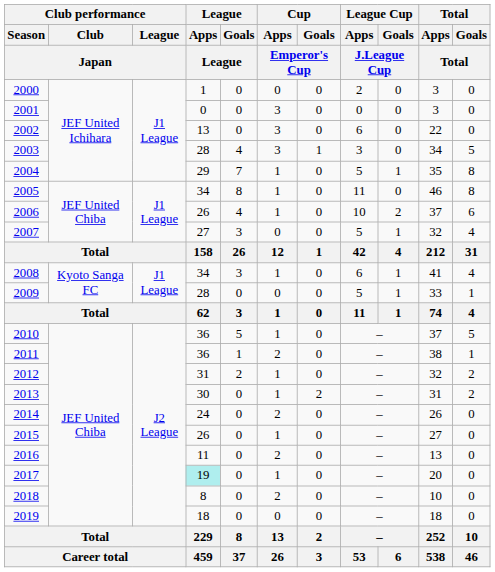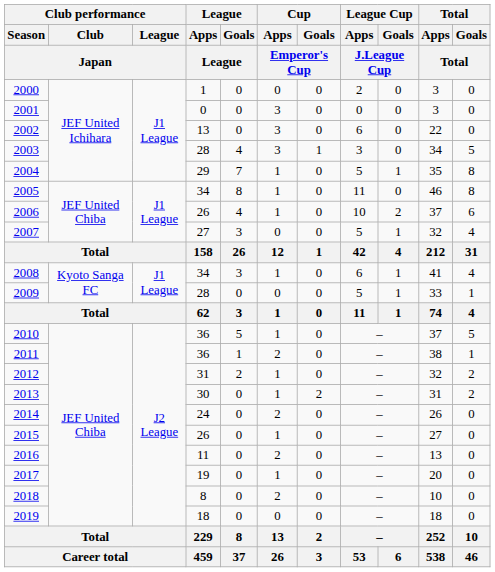(203, 475) paleturquoise background -> (203, 475) no background
